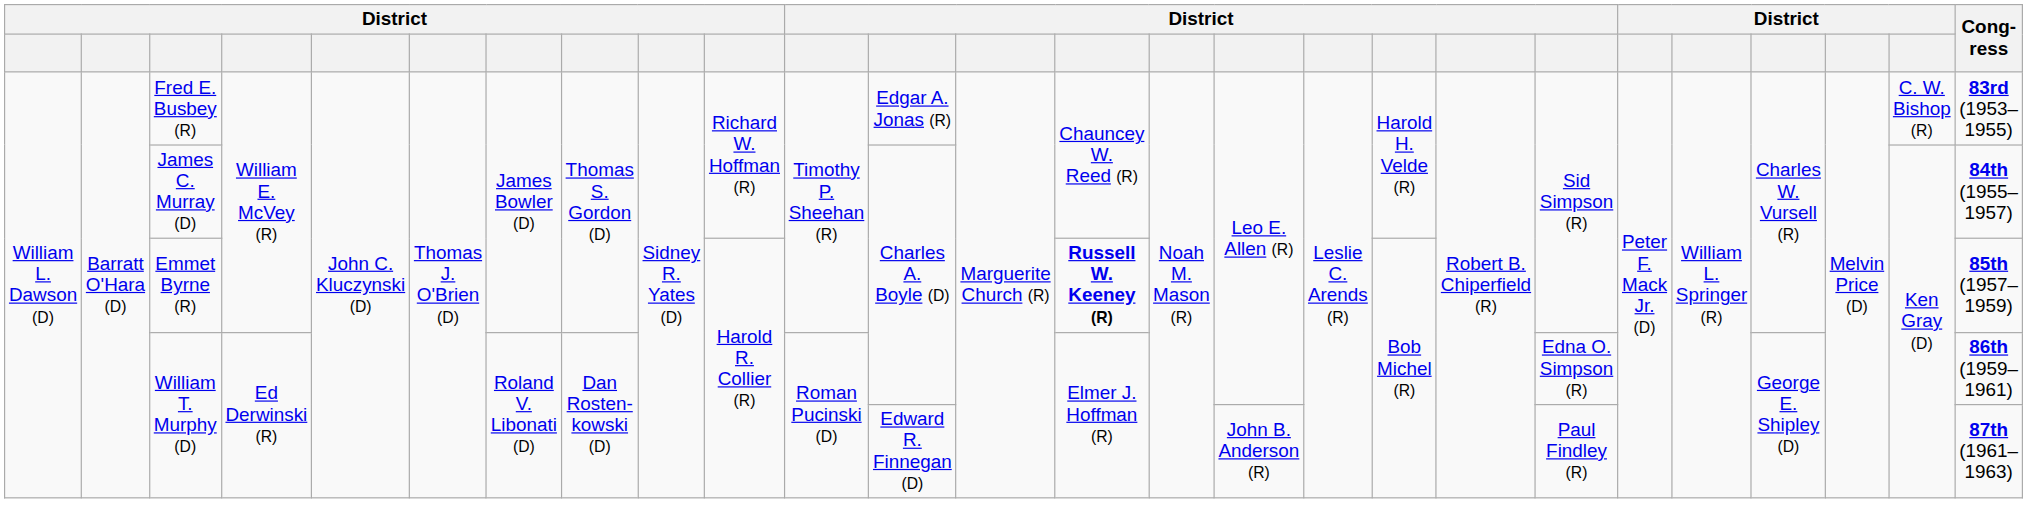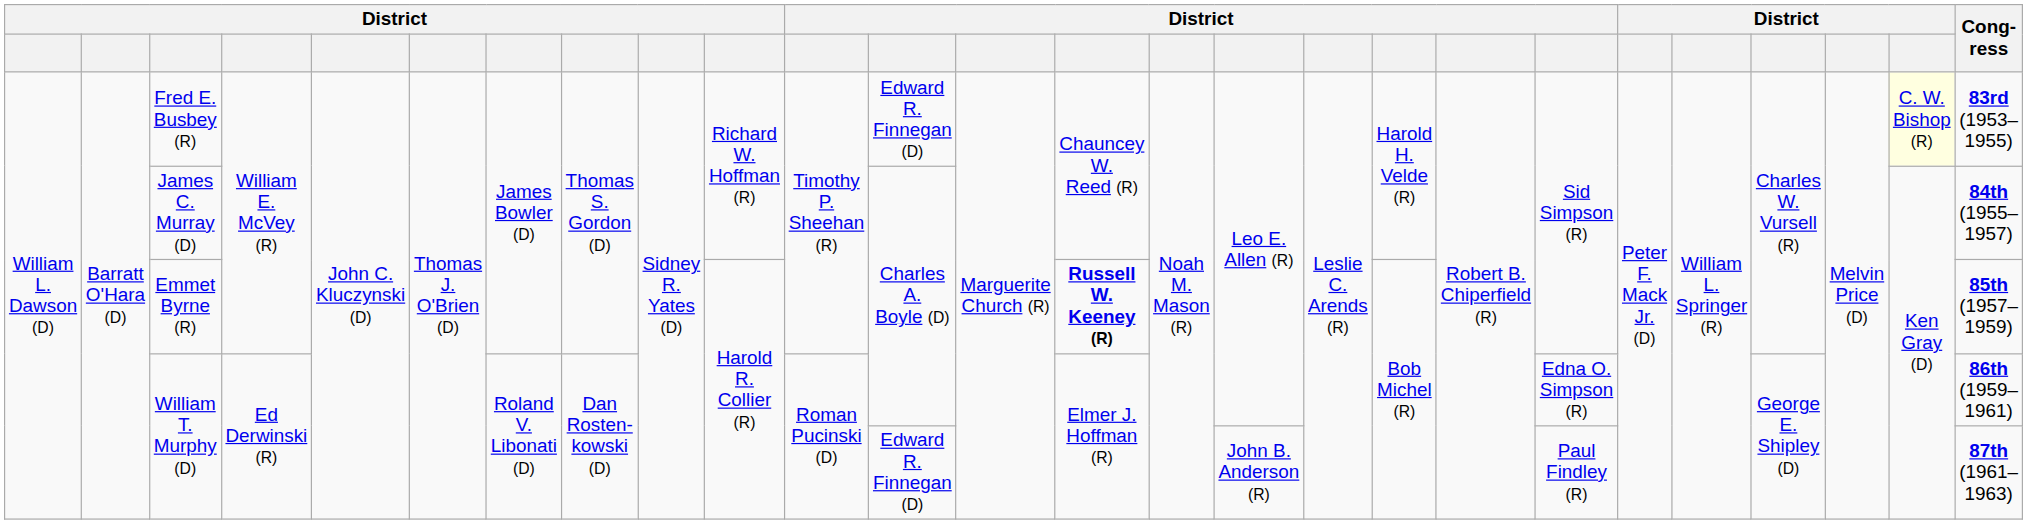(912, 108) Edgar A. Jonas (R) -> (912, 119) Edward R. Finnegan (D)
(1922, 108) no background -> (1922, 119) lightyellow background
